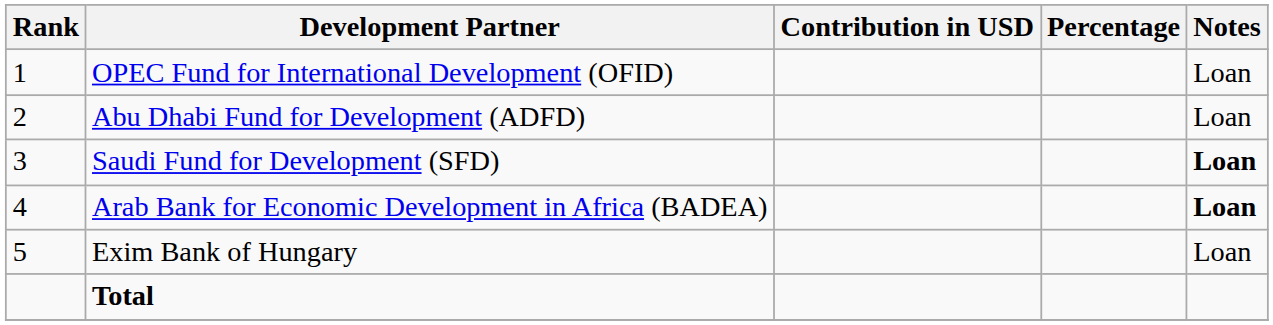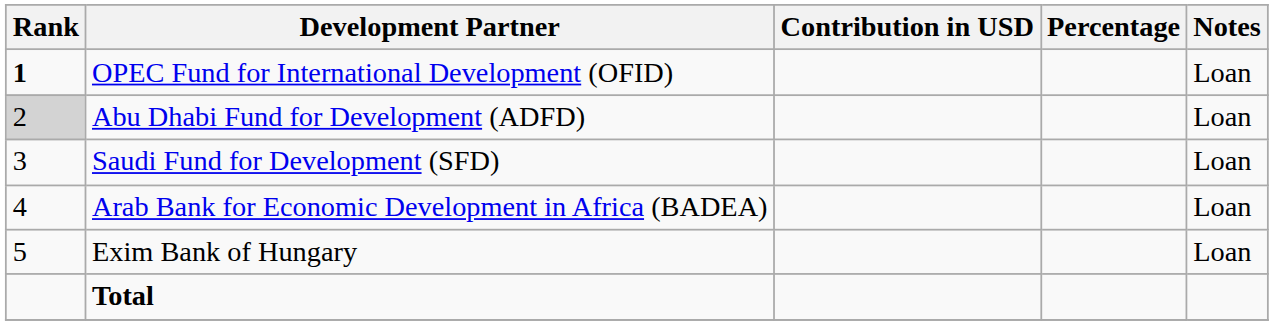(20, 71) normal -> (20, 71) bold
(20, 116) no background -> (20, 116) lightgrey background
(1225, 161) bold -> (1222, 161) normal
(1225, 206) bold -> (1222, 206) normal
